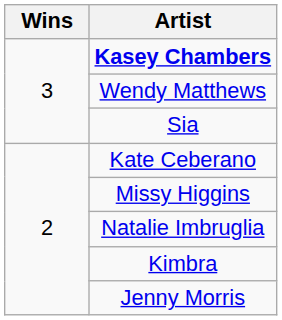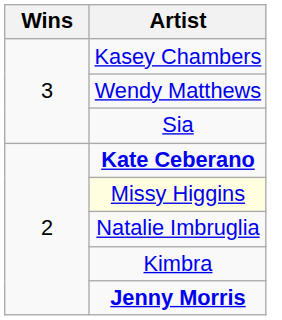(183, 56) bold -> (178, 56) normal
(183, 159) normal -> (178, 159) bold
(183, 194) no background -> (178, 194) lightyellow background
(183, 297) normal -> (178, 297) bold
